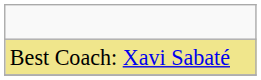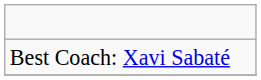(120, 57) khaki background -> (120, 57) no background
